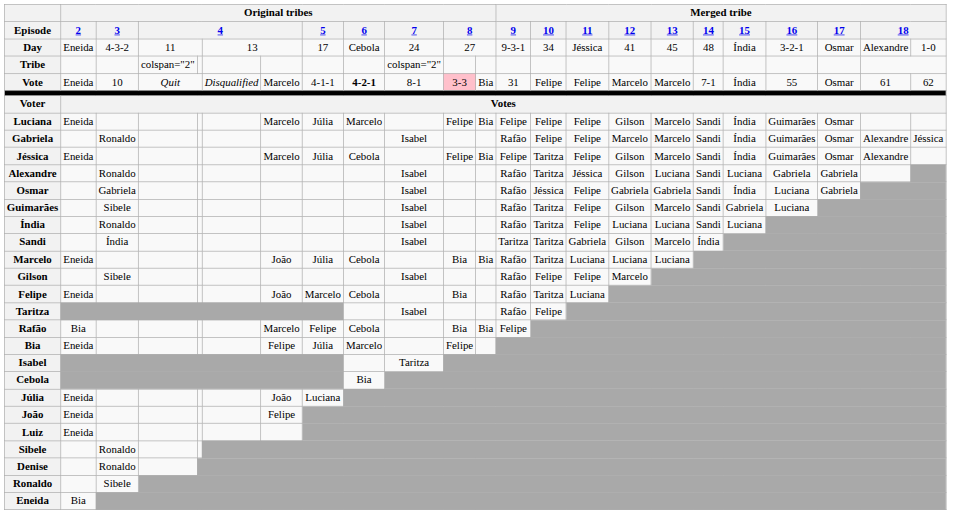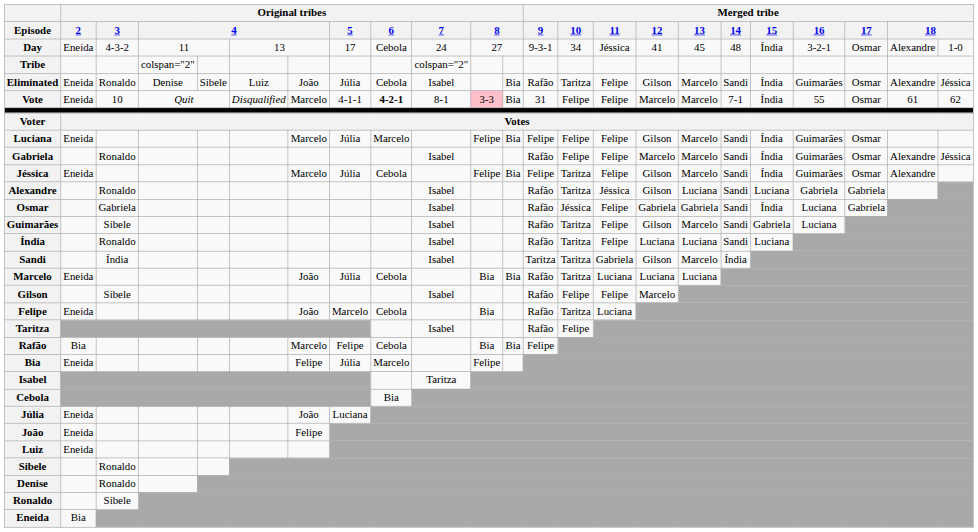+ row: (33, 82)
